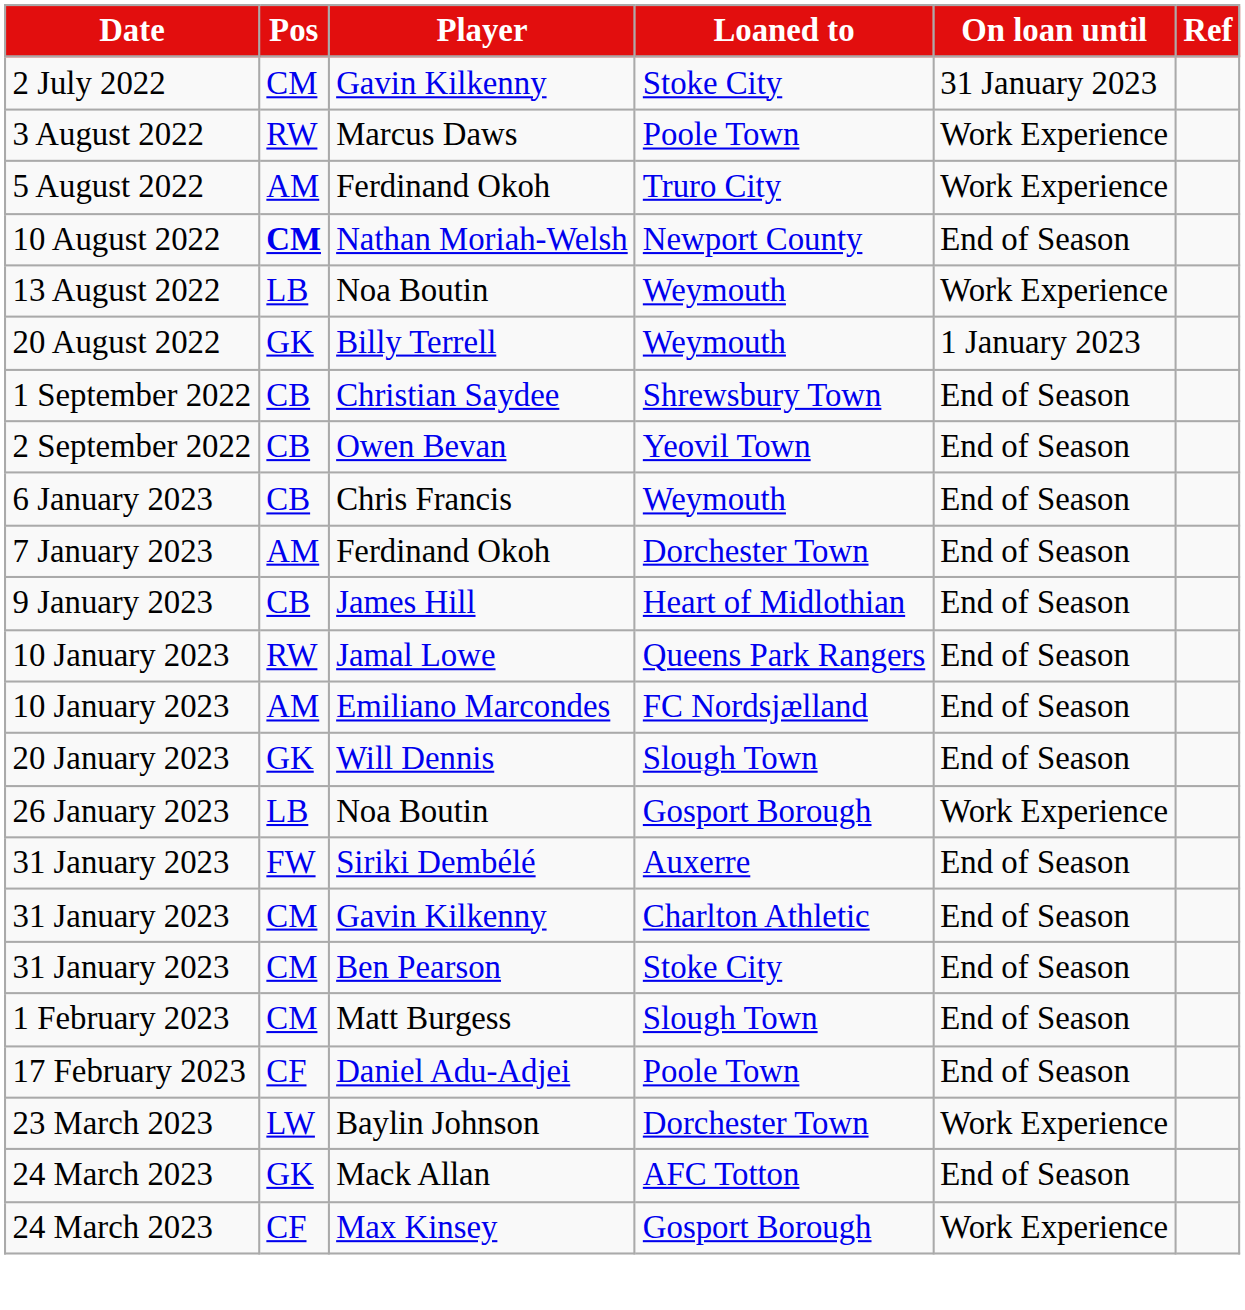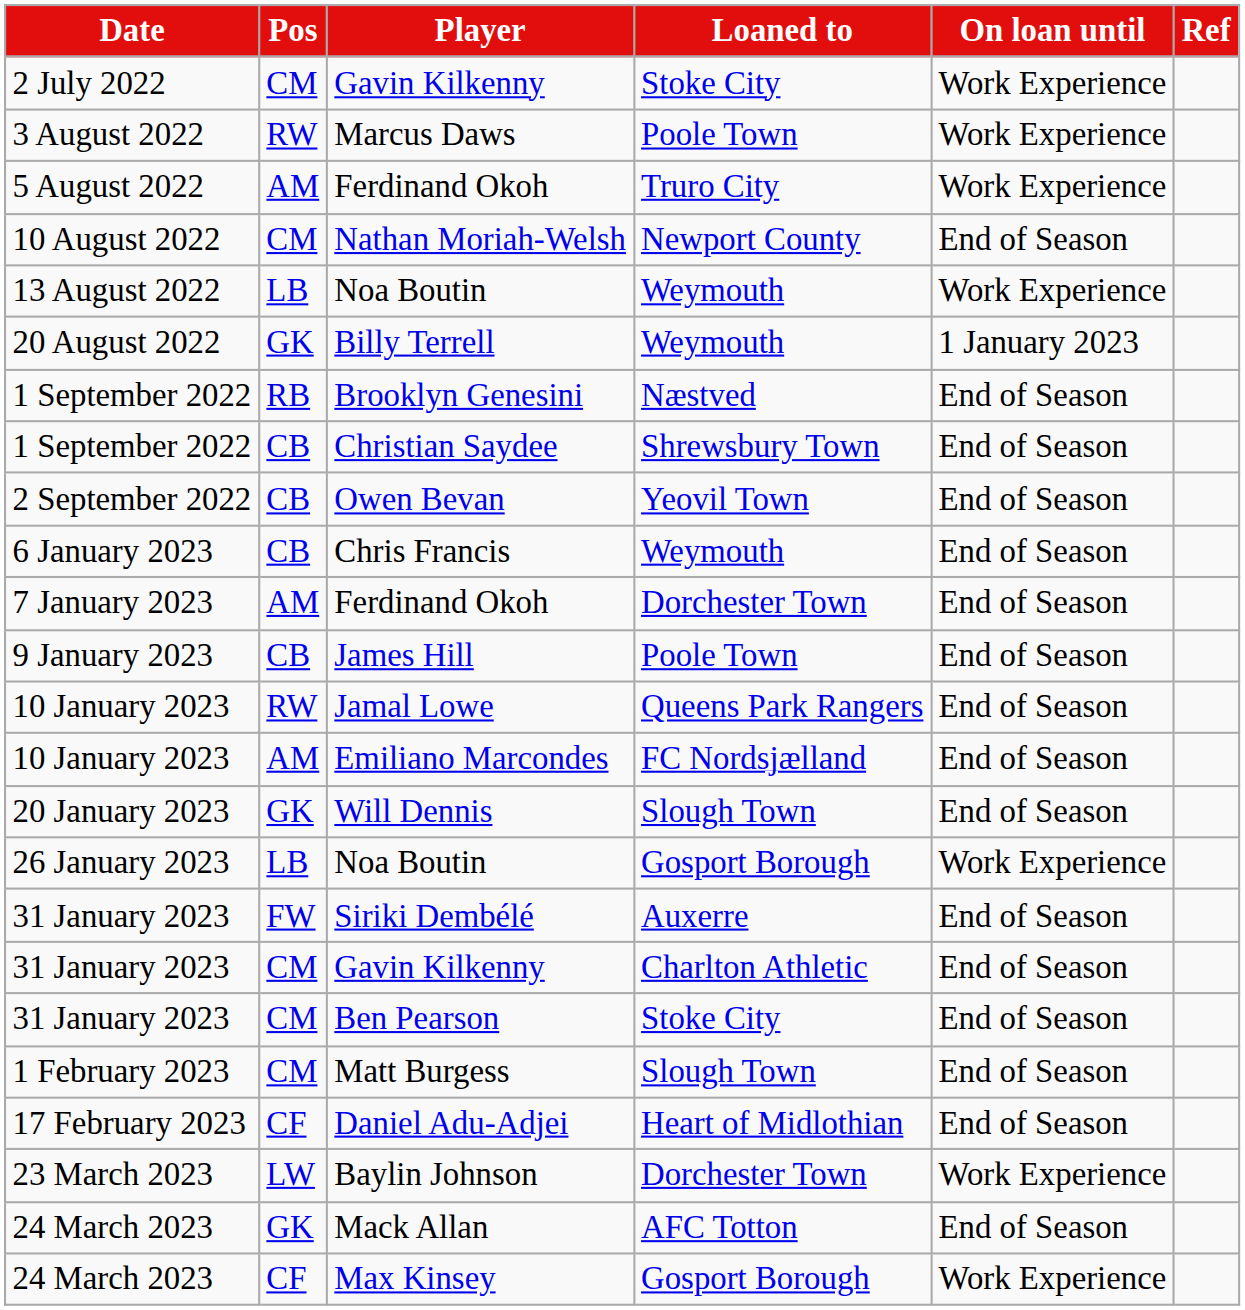(1049, 82) 31 January 2023 -> (1052, 82) Work Experience
(294, 238) bold -> (292, 238) normal
+ row: (132, 394)
(774, 602) Heart of Midlothian -> (719, 654) Poole Town
(721, 1070) Poole Town -> (772, 1122) Heart of Midlothian
